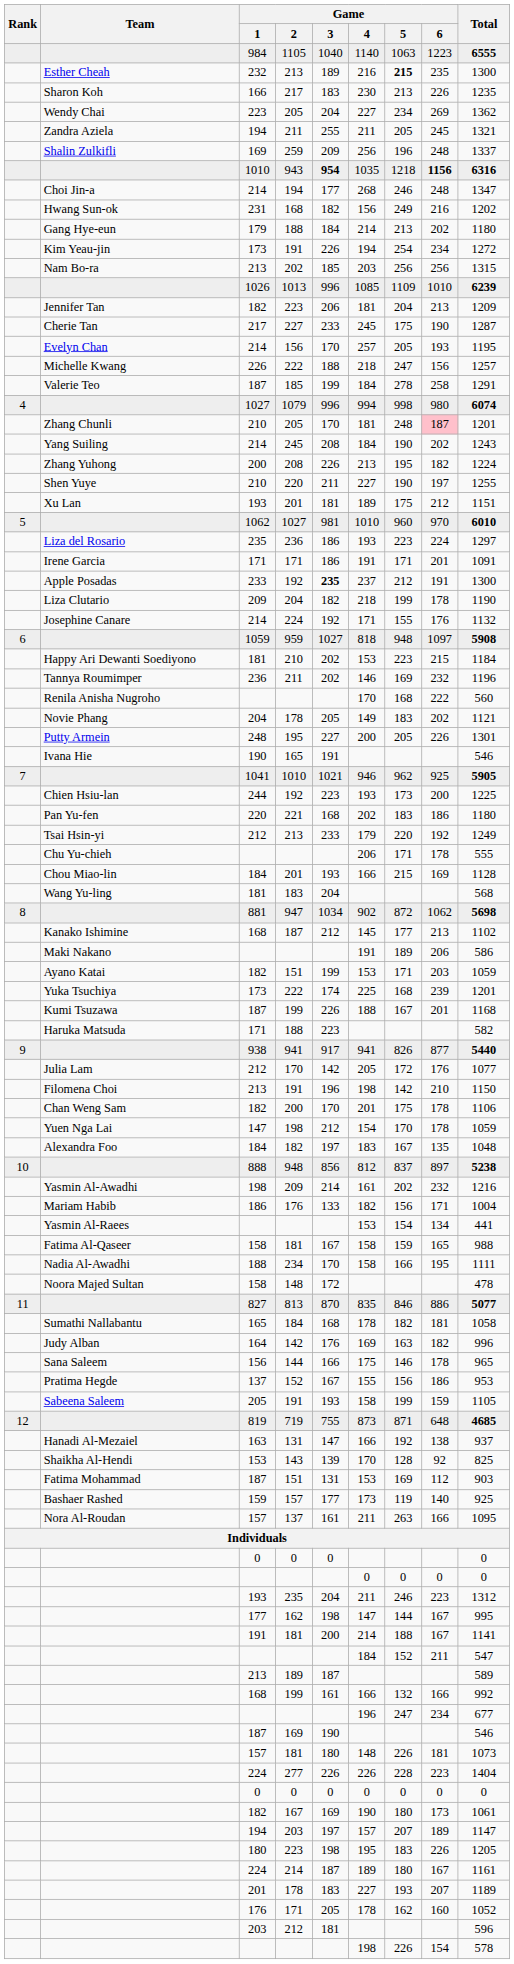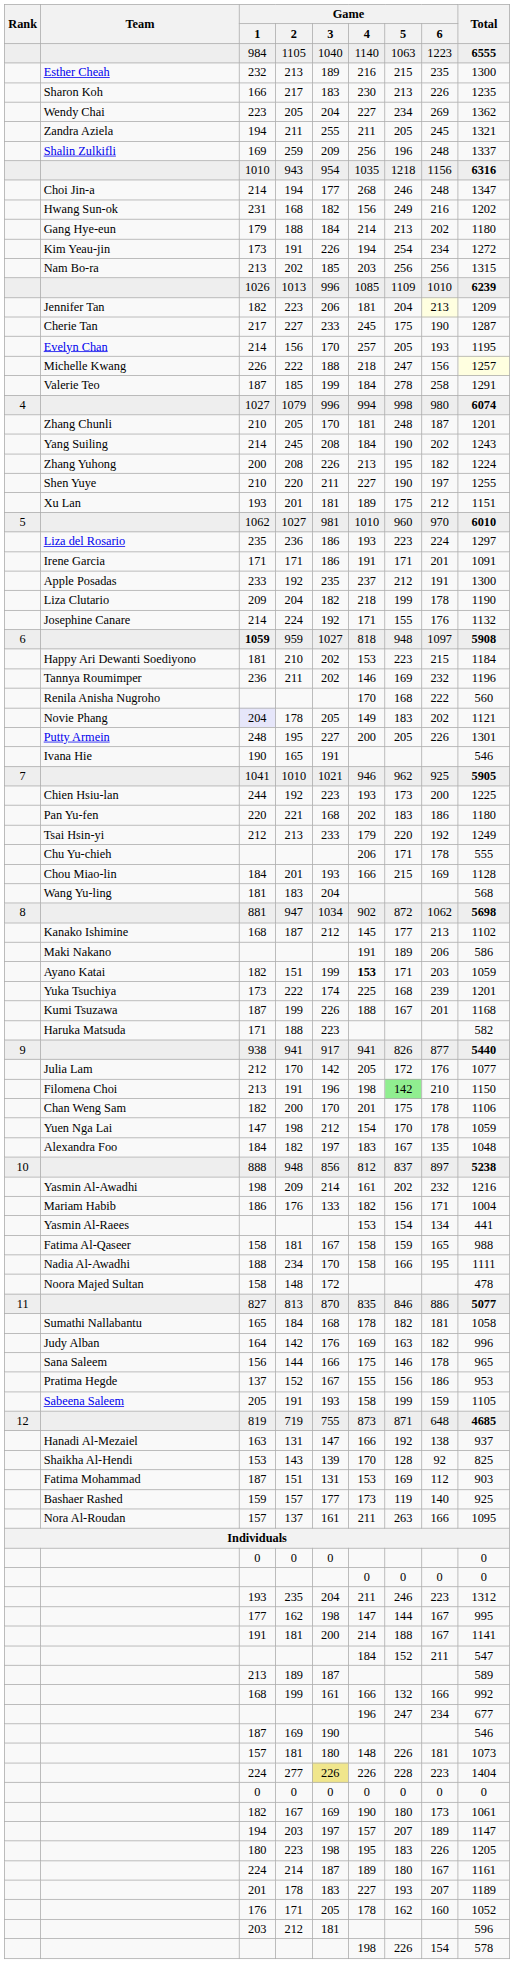(403, 72) bold -> (403, 72) normal
(330, 170) bold -> (330, 170) normal
(440, 170) bold -> (440, 170) normal
(440, 307) no background -> (440, 307) lightyellow background
(484, 365) no background -> (484, 365) lightyellow background
(440, 424) pink background -> (440, 424) no background
(330, 580) bold -> (330, 580) normal
(257, 639) normal -> (257, 639) bold
(257, 717) no background -> (257, 717) lavender background
(367, 971) normal -> (367, 971) bold
(403, 1088) no background -> (403, 1088) lightgreen background
(330, 1772) no background -> (330, 1772) khaki background
